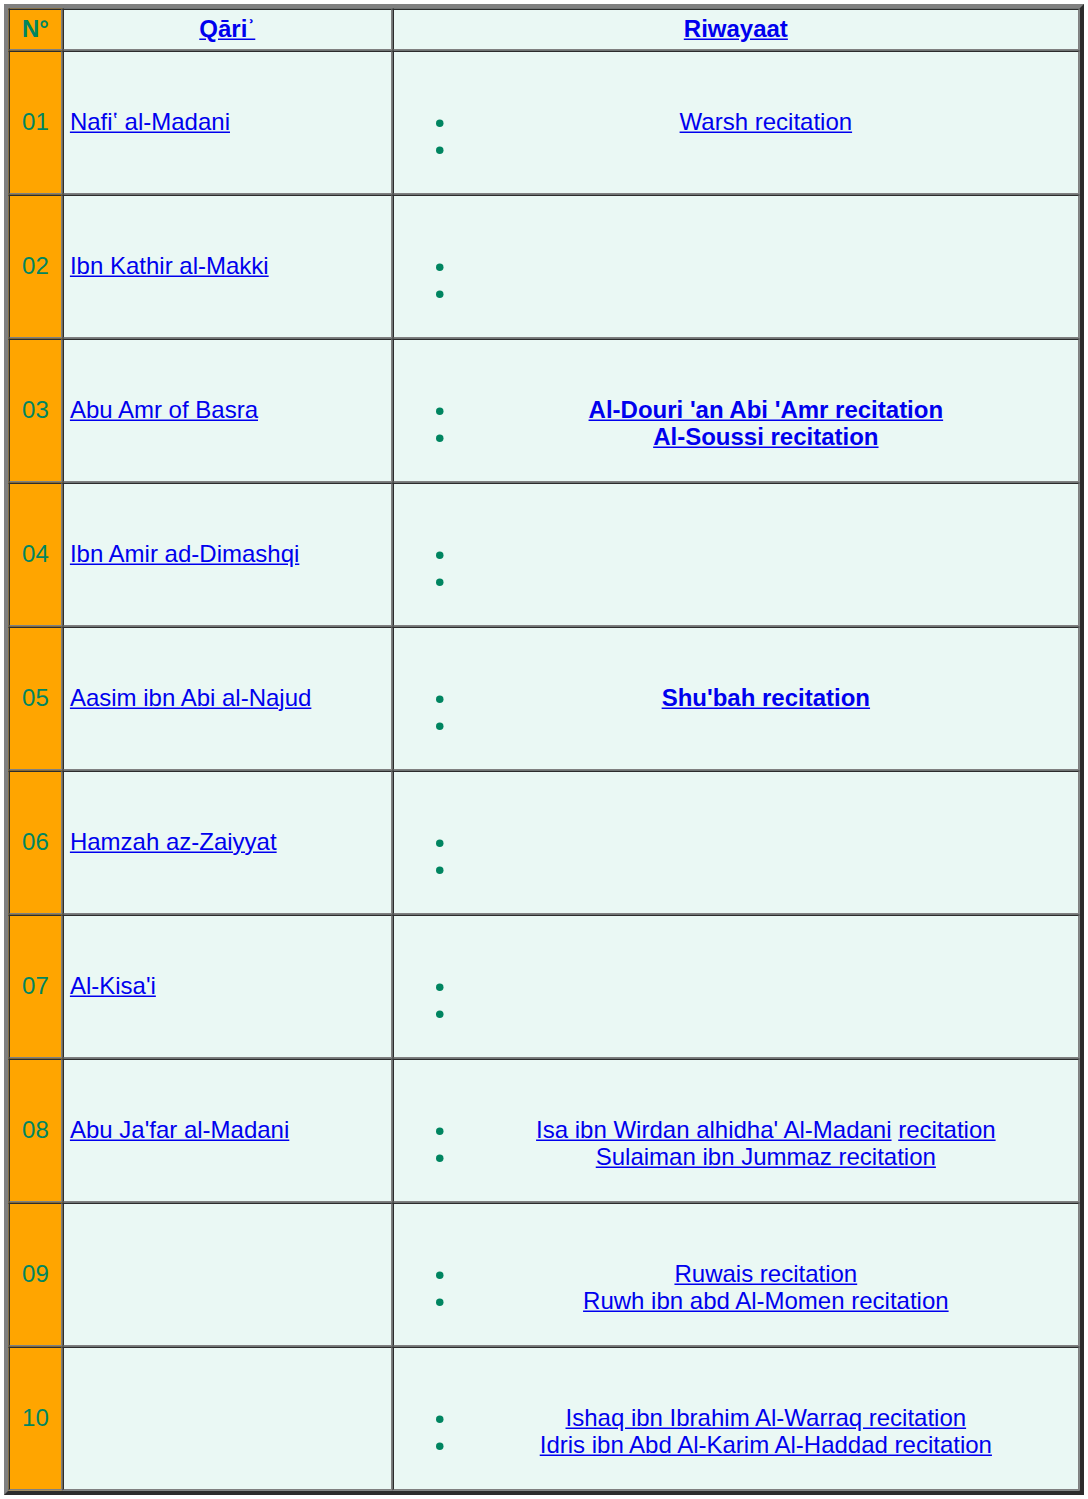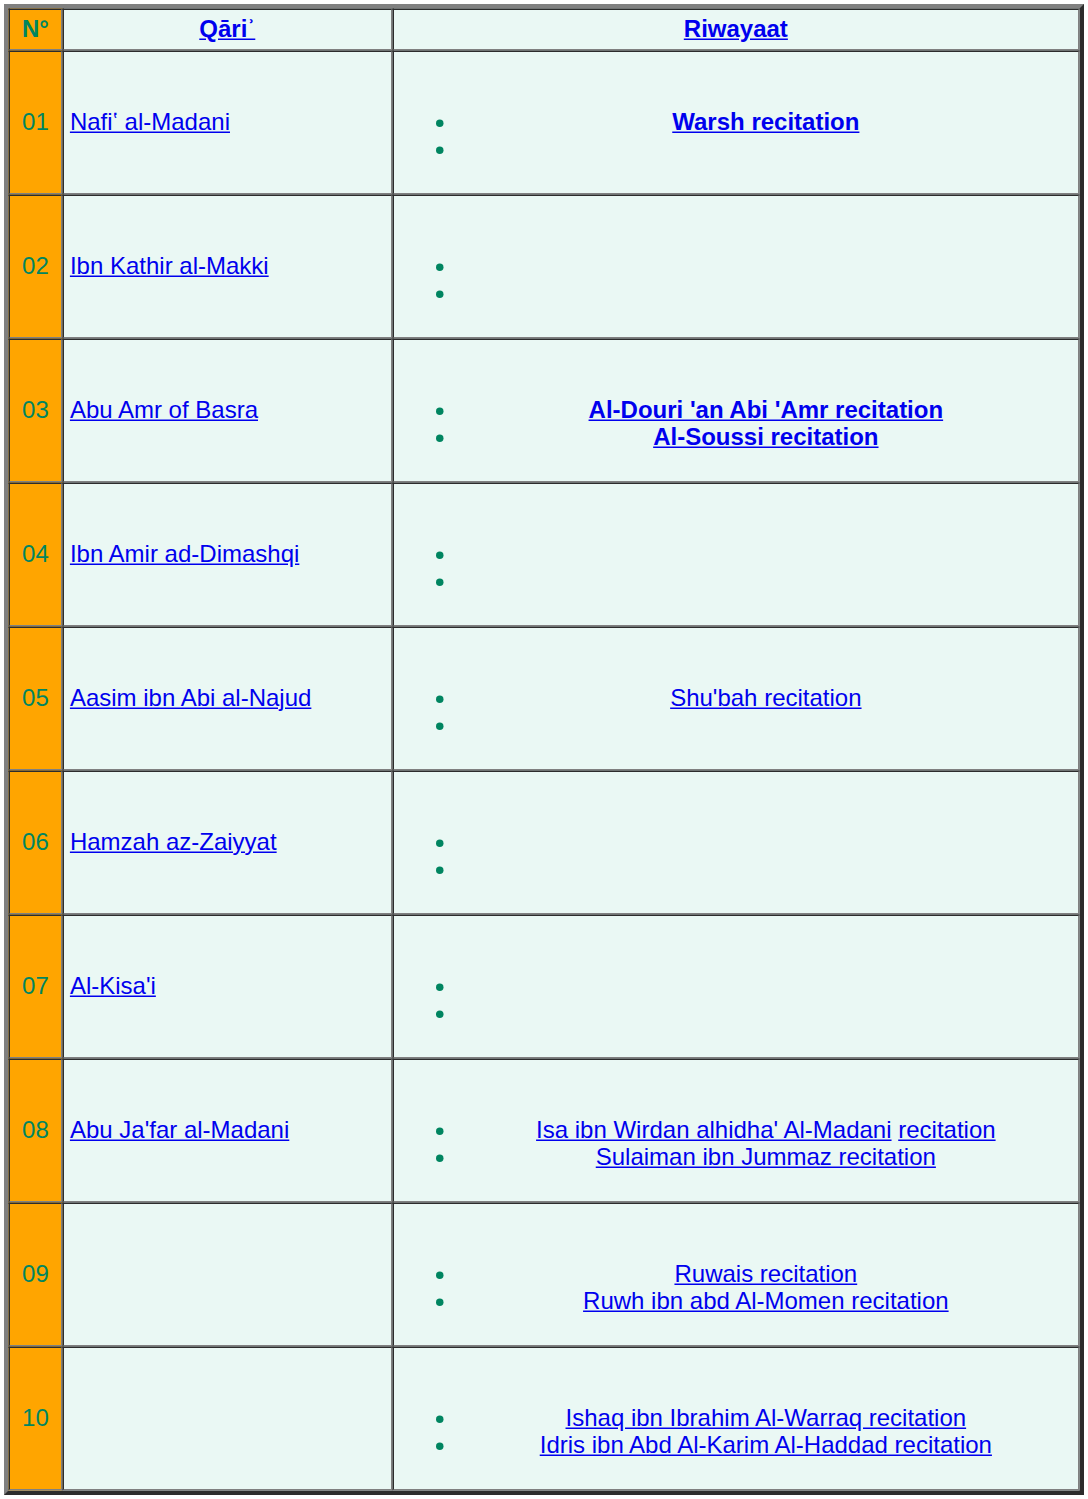(736, 136) normal -> (736, 136) bold
(736, 712) bold -> (736, 712) normal
